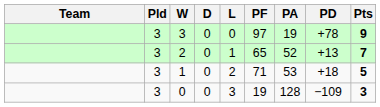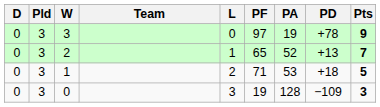columns swapped: (75, 14) <-> (207, 14)
